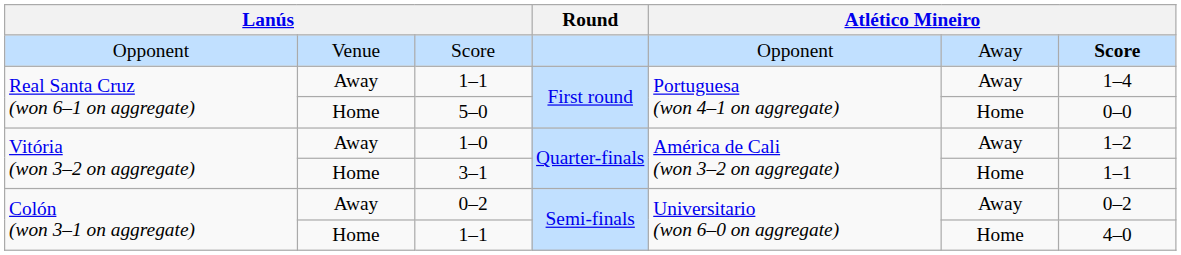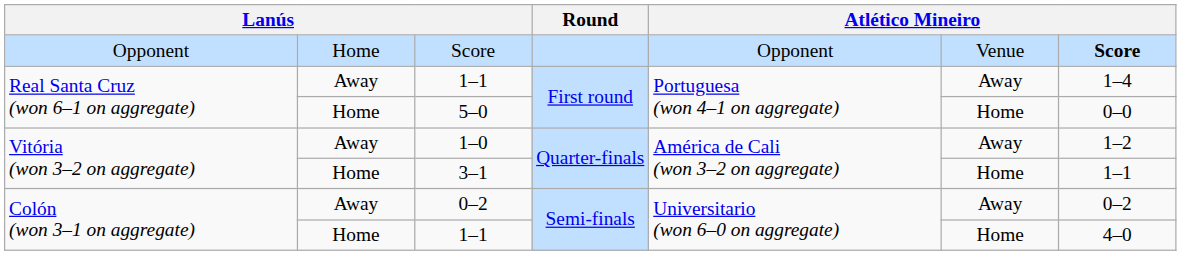(356, 50) Venue -> (356, 50) Home
(1000, 50) Away -> (1000, 50) Venue
